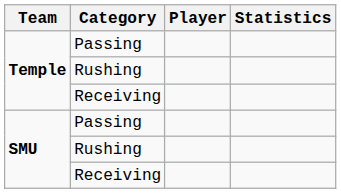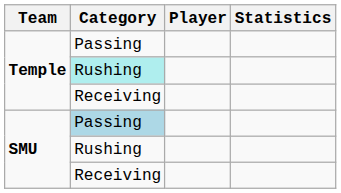(108, 70) no background -> (108, 70) paleturquoise background
(108, 123) no background -> (108, 123) lightblue background
